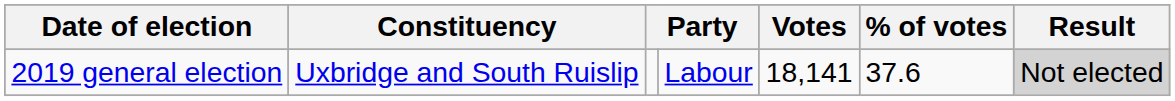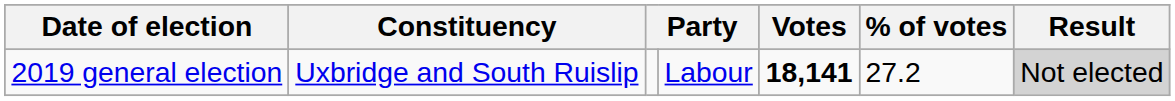(809, 71) normal -> (809, 71) bold
(893, 71) 37.6 -> (893, 71) 27.2
